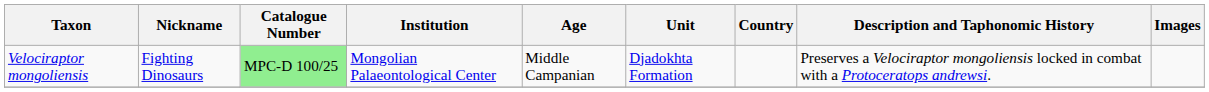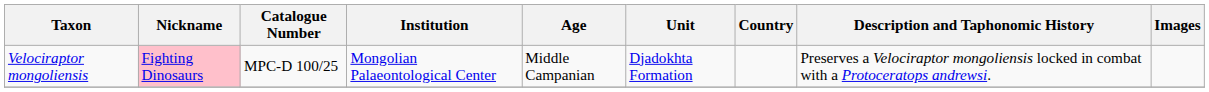(172, 66) no background -> (172, 66) pink background
(291, 66) lightgreen background -> (291, 66) no background
